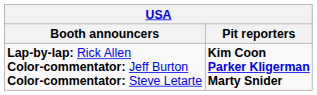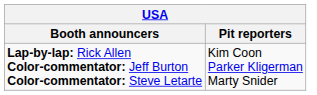(259, 67) bold -> (255, 67) normal
